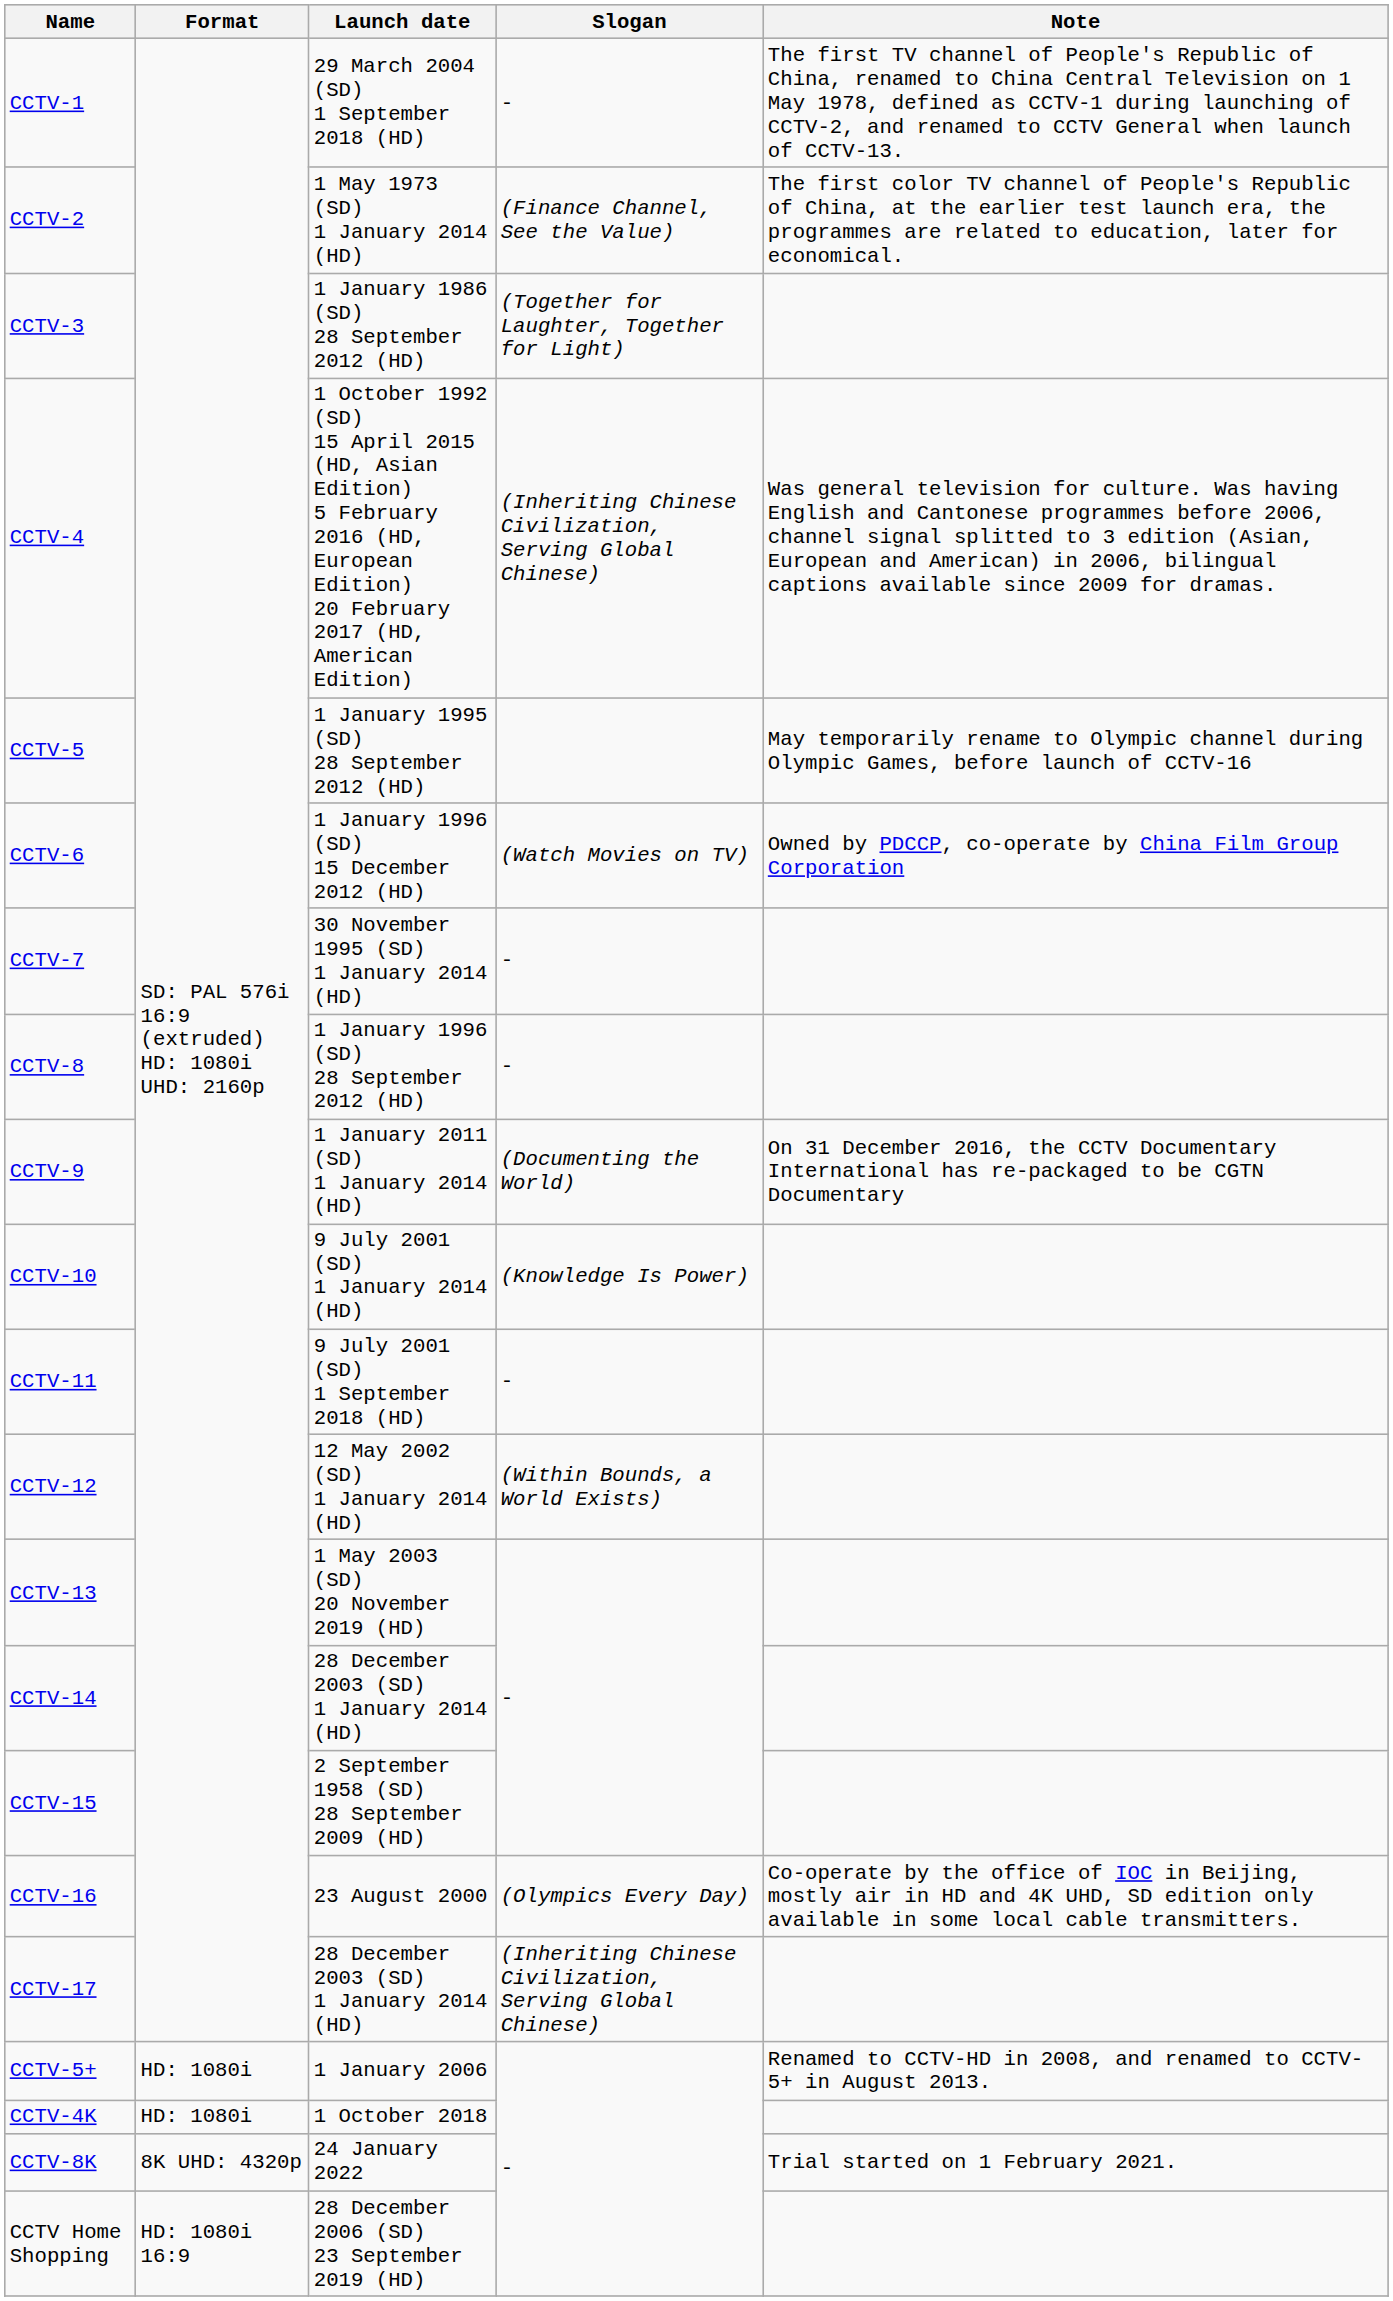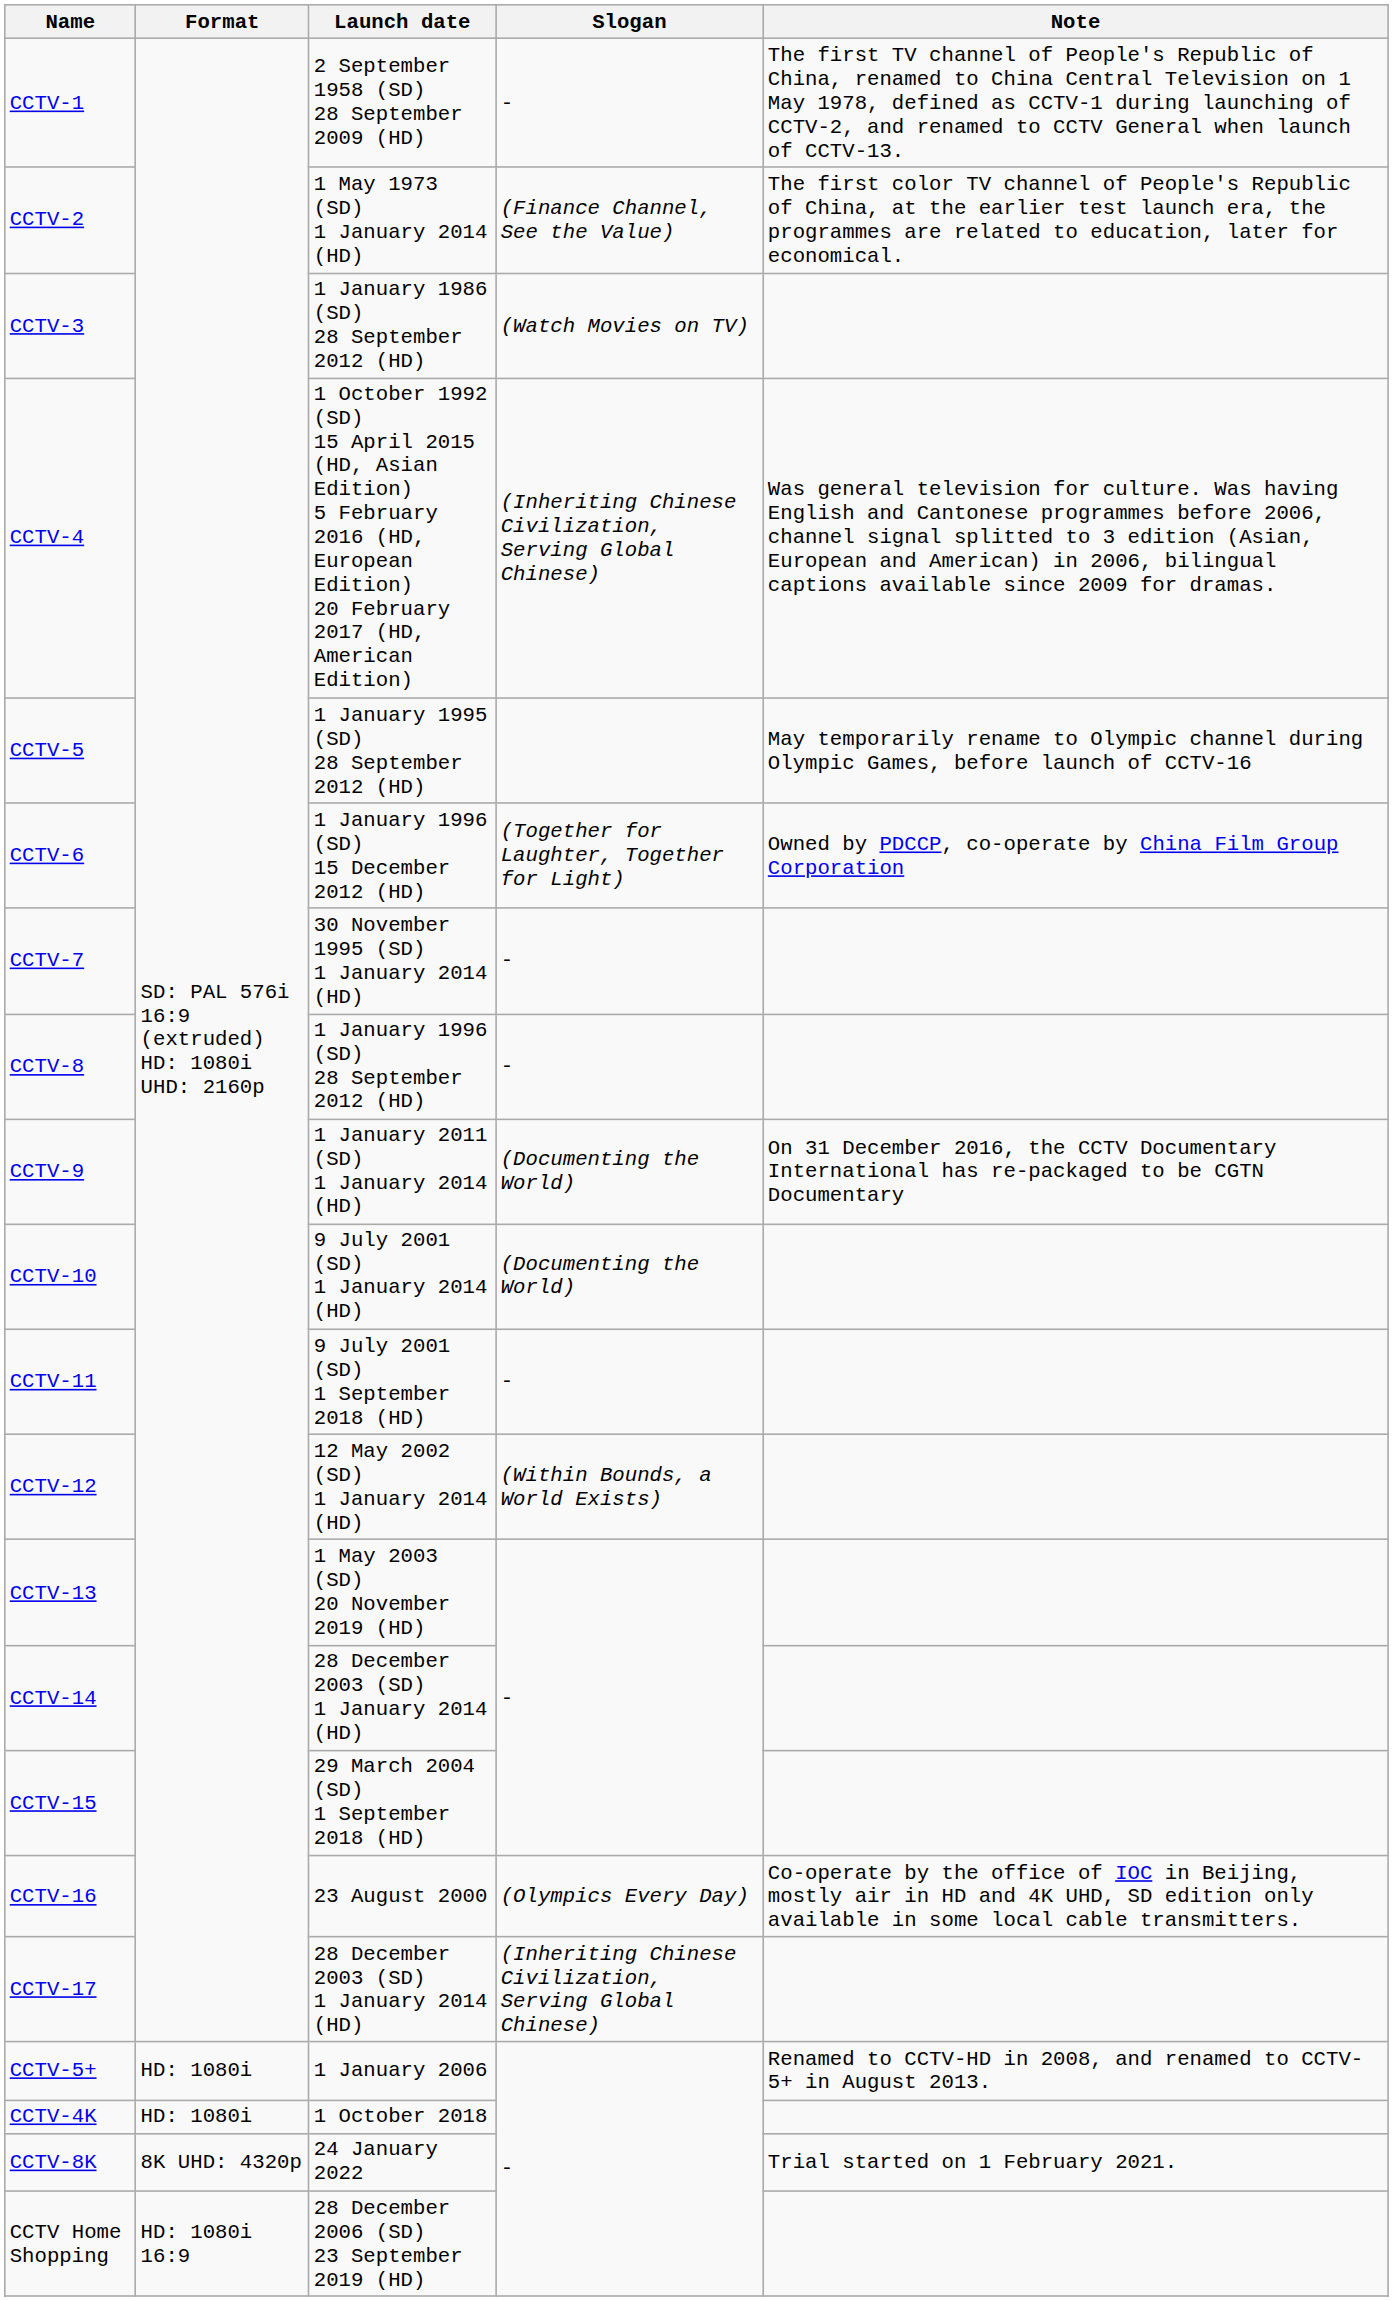(394, 103) 29 March 2004 (SD) 1 September 2018 (HD) -> (388, 103) 2 September 1958 (SD) 28 September 2009 (HD)
(612, 325) (Together for Laughter, Together for Light) -> (625, 325) (Watch Movies on TV)
(625, 856) (Watch Movies on TV) -> (612, 856) (Together for Laughter, Together for Light)
(625, 1277) (Knowledge Is Power) -> (600, 1277) (Documenting the World)
(388, 1803) 2 September 1958 (SD) 28 September 2009 (HD) -> (394, 1803) 29 March 2004 (SD) 1 September 2018 (HD)
